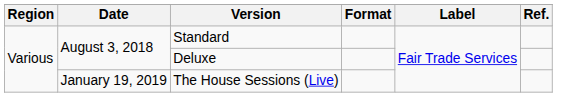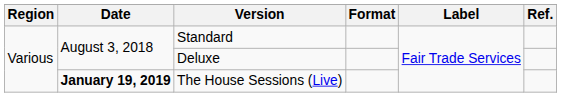(114, 80) normal -> (116, 80) bold
